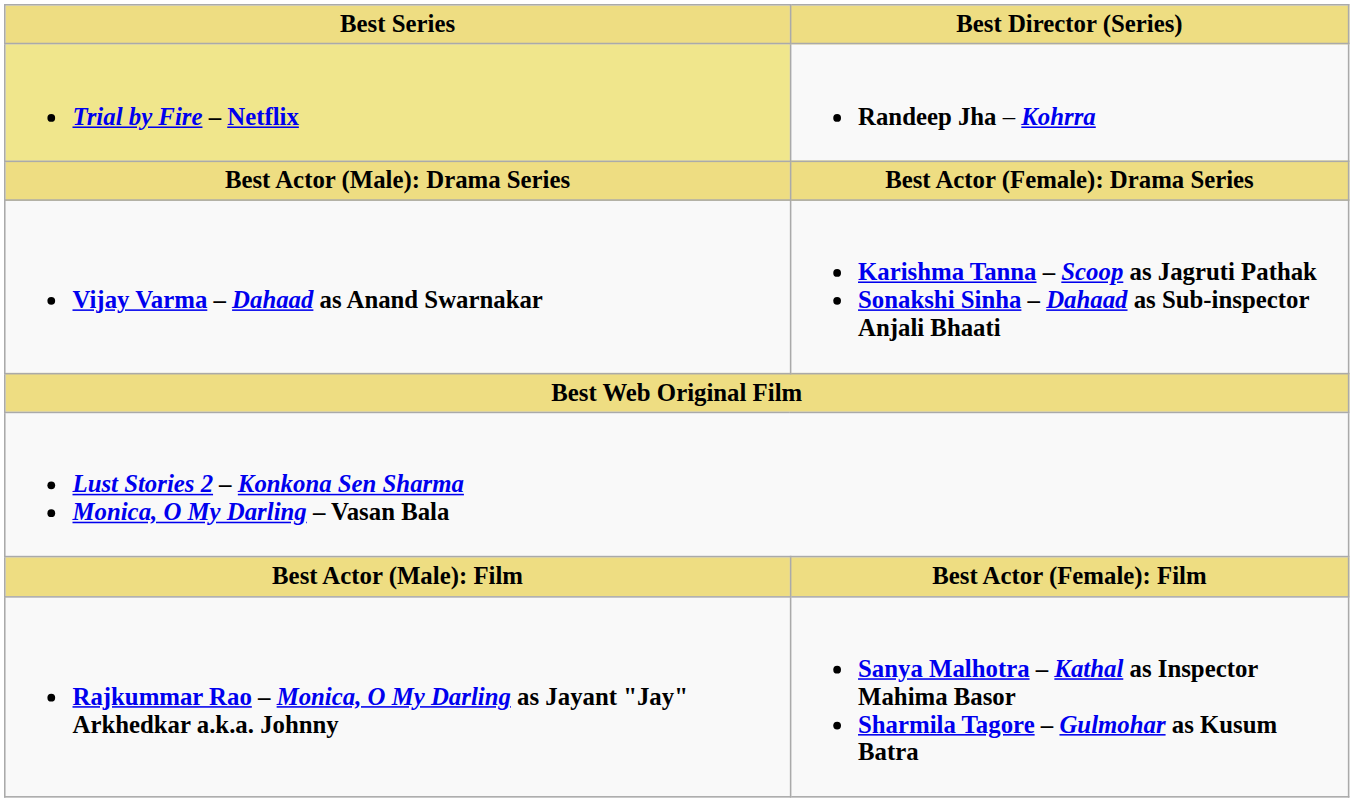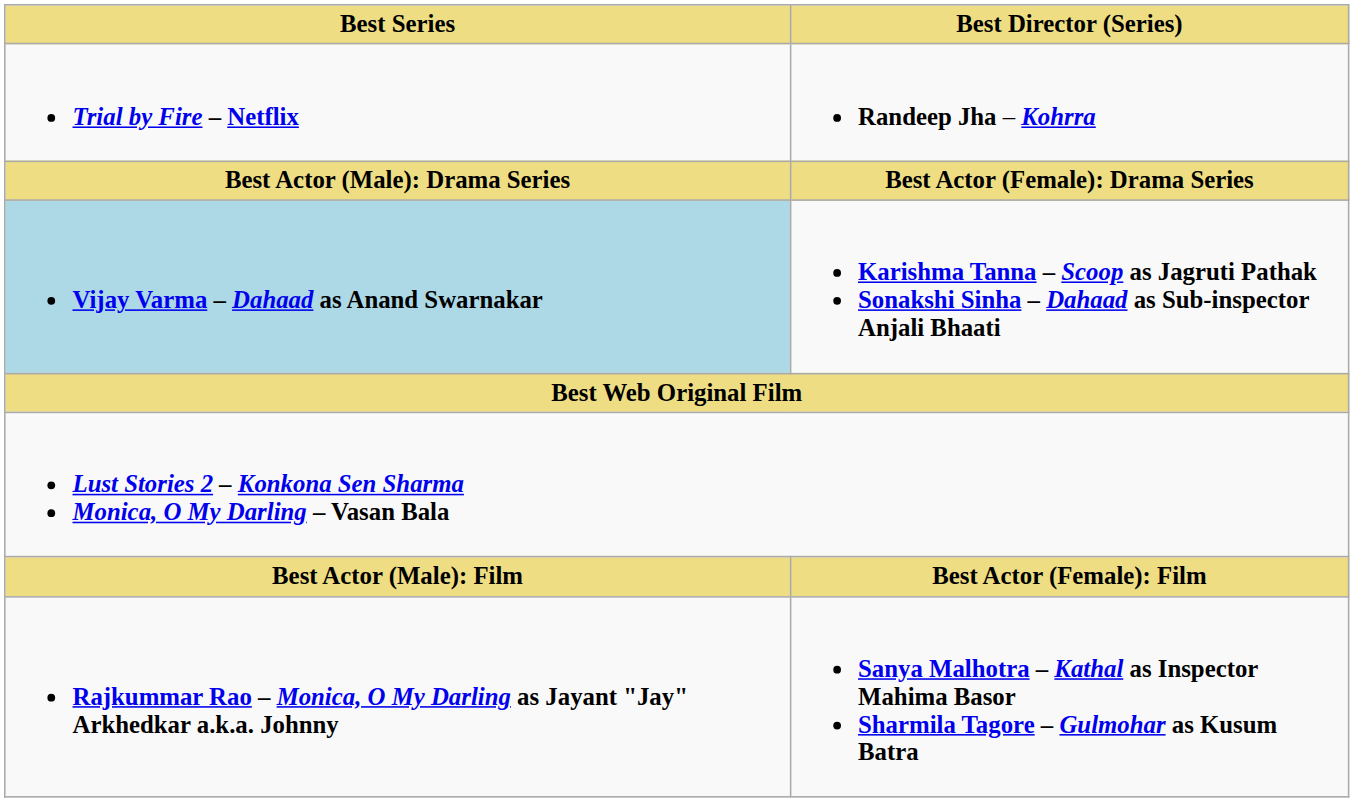(398, 116) khaki background -> (398, 116) no background
(398, 301) no background -> (398, 301) lightblue background
